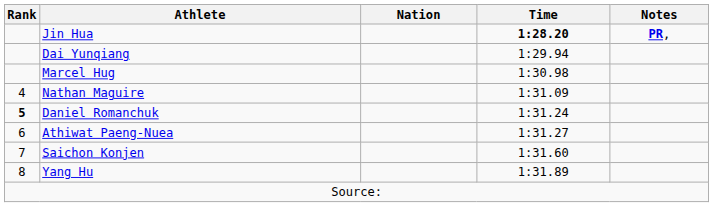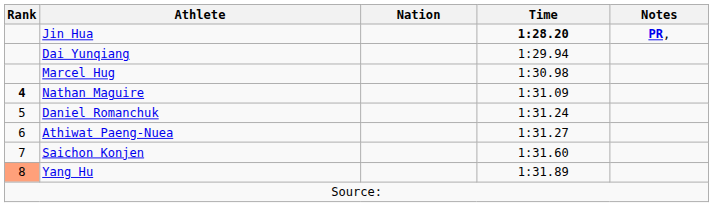(22, 93) normal -> (22, 93) bold
(22, 113) bold -> (22, 113) normal
(22, 172) no background -> (22, 172) lightsalmon background
